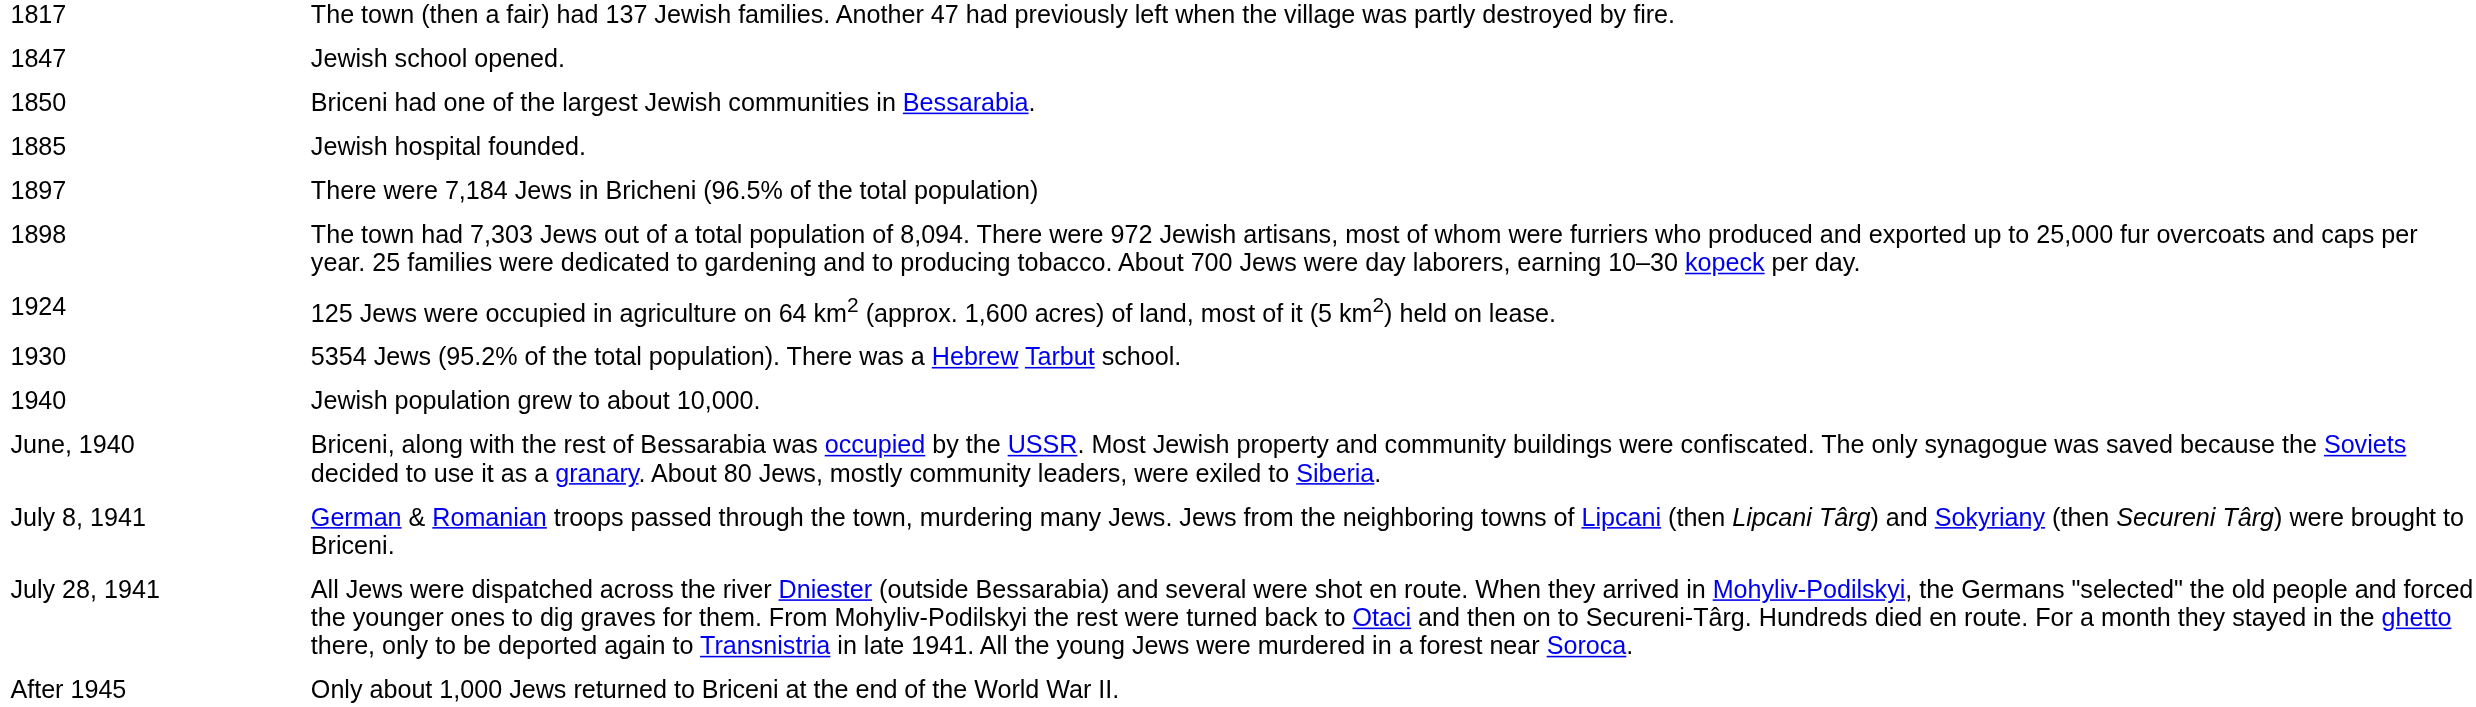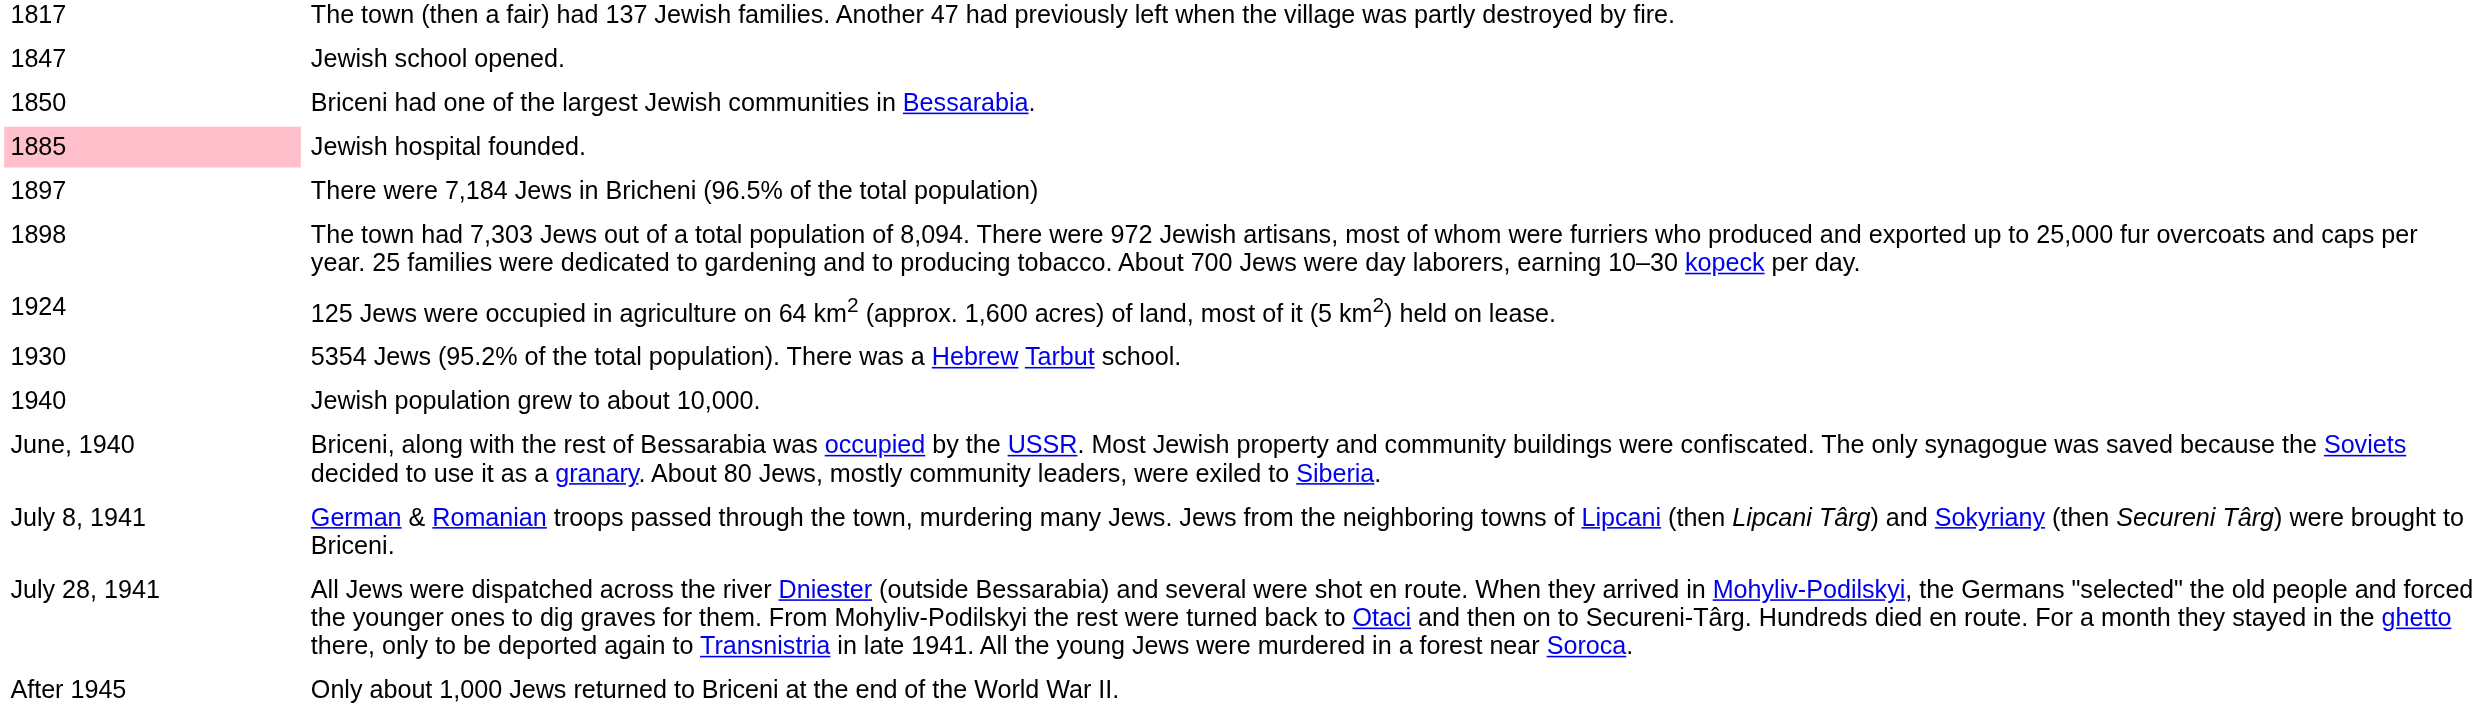(38, 146) no background -> (38, 146) pink background
